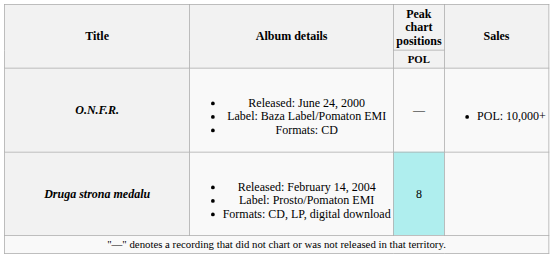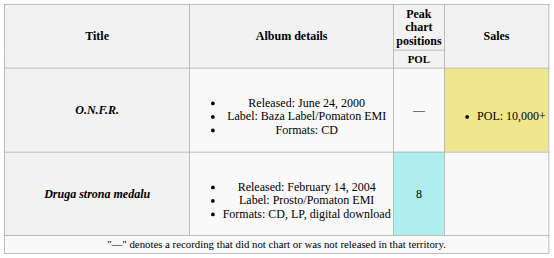(496, 117) no background -> (496, 117) khaki background
